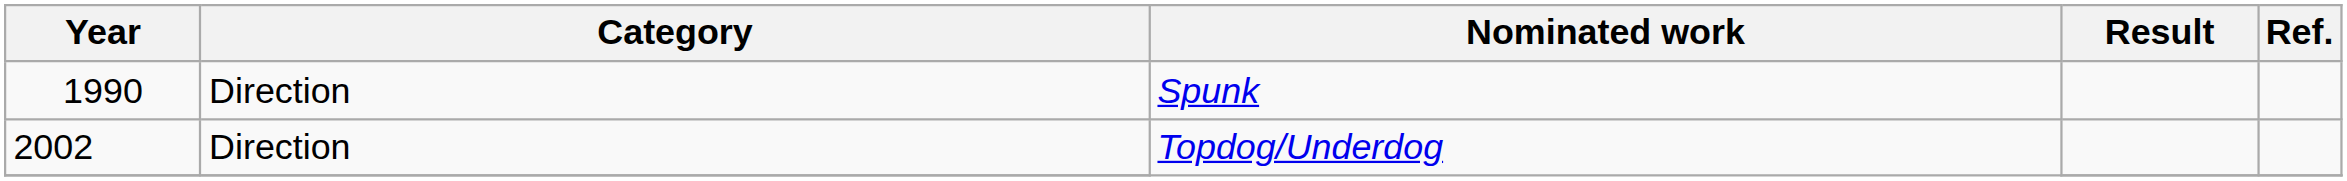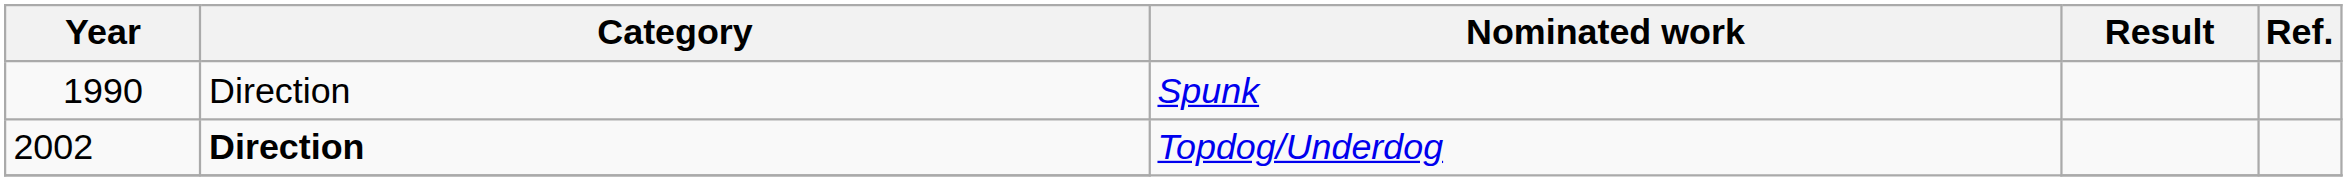(280, 146) normal -> (287, 146) bold
